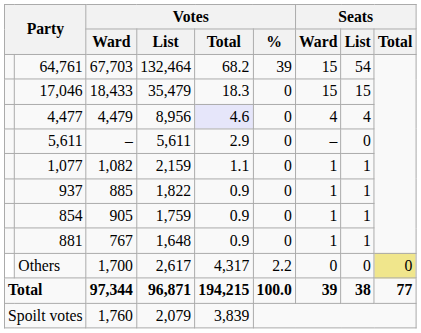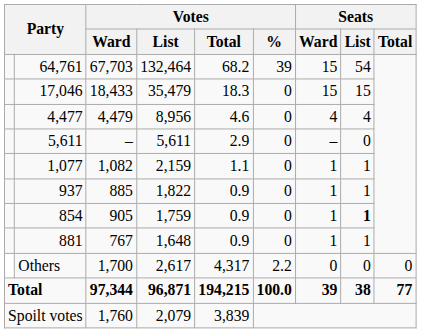(240, 116) lavender background -> (240, 116) no background
(367, 215) normal -> (367, 215) bold
(408, 265) khaki background -> (408, 265) no background
